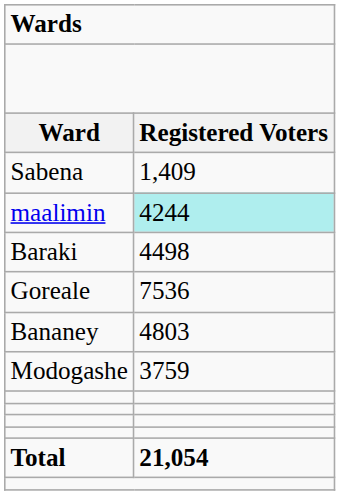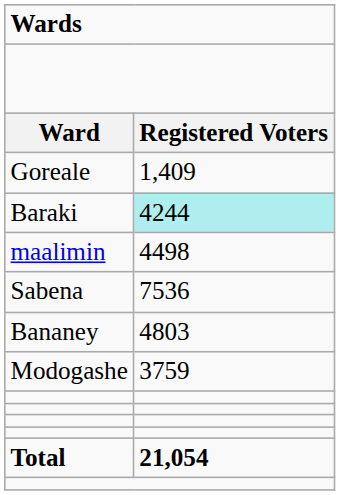(47, 172) Sabena -> (50, 172) Goreale
(58, 212) maalimin -> (44, 212) Baraki
(44, 251) Baraki -> (58, 251) maalimin
(50, 291) Goreale -> (47, 291) Sabena
